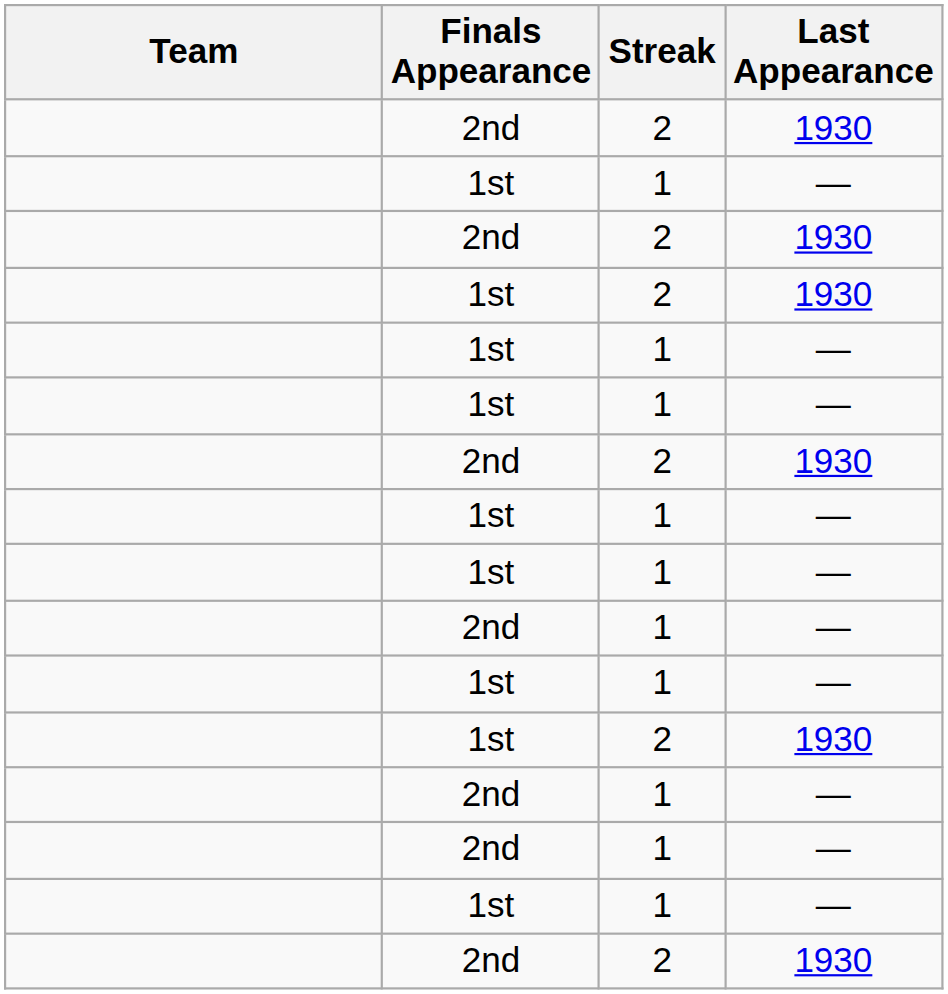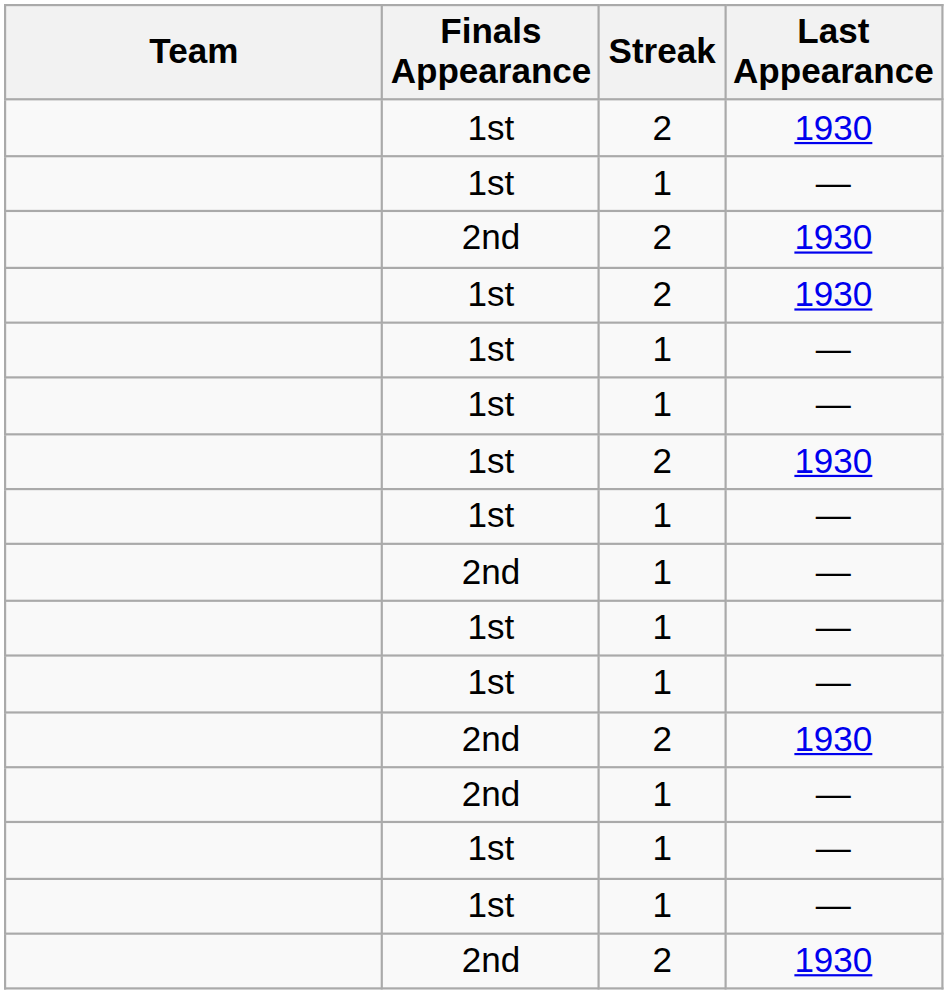(491, 127) 2nd -> (491, 127) 1st
(491, 460) 2nd -> (491, 460) 1st
(491, 571) 1st -> (491, 571) 2nd
(491, 627) 2nd -> (491, 627) 1st
(491, 738) 1st -> (491, 738) 2nd
(491, 849) 2nd -> (491, 849) 1st
